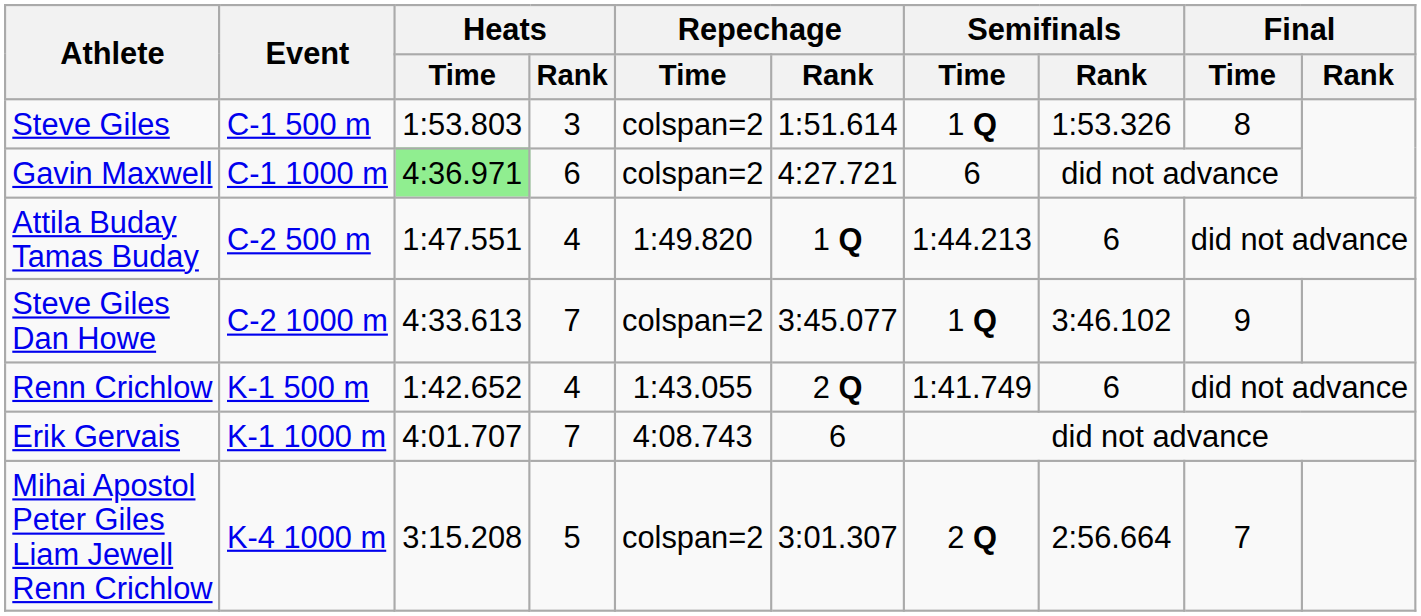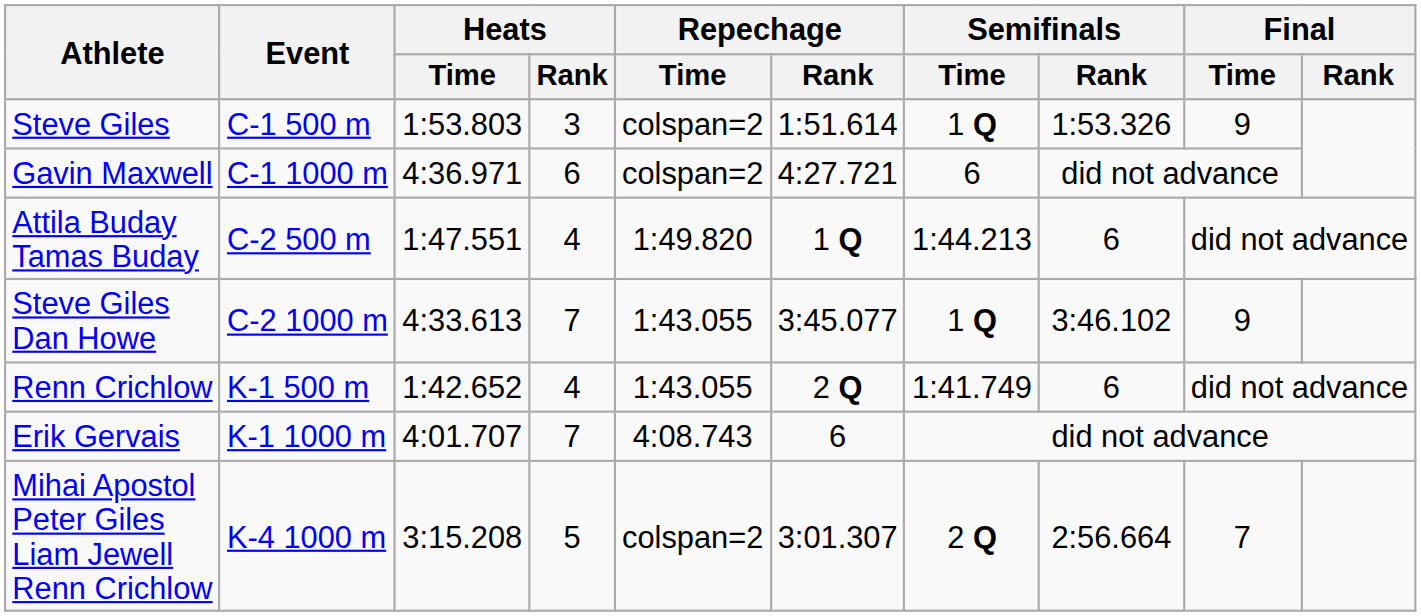(1242, 124) 8 -> (1242, 124) 9
(462, 173) lightgreen background -> (462, 173) no background
(693, 322) colspan=2 -> (693, 322) 1:43.055
